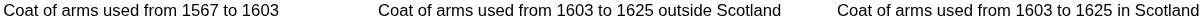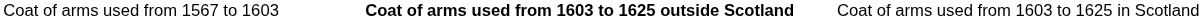(580, 10) normal -> (580, 10) bold
